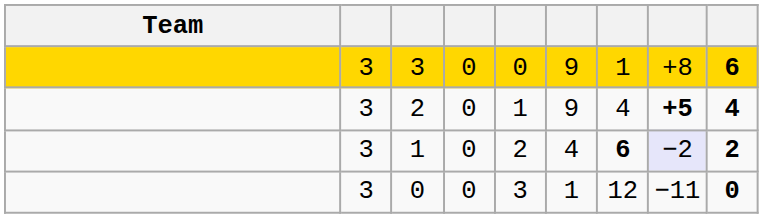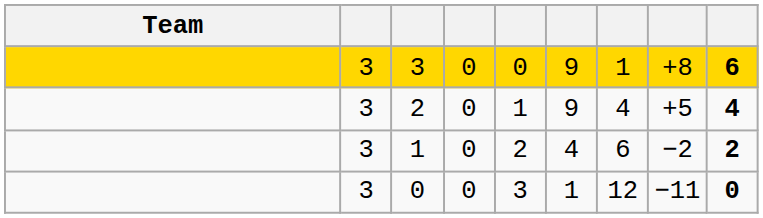(677, 109) bold -> (677, 109) normal
(623, 150) bold -> (623, 150) normal
(677, 150) lavender background -> (677, 150) no background
